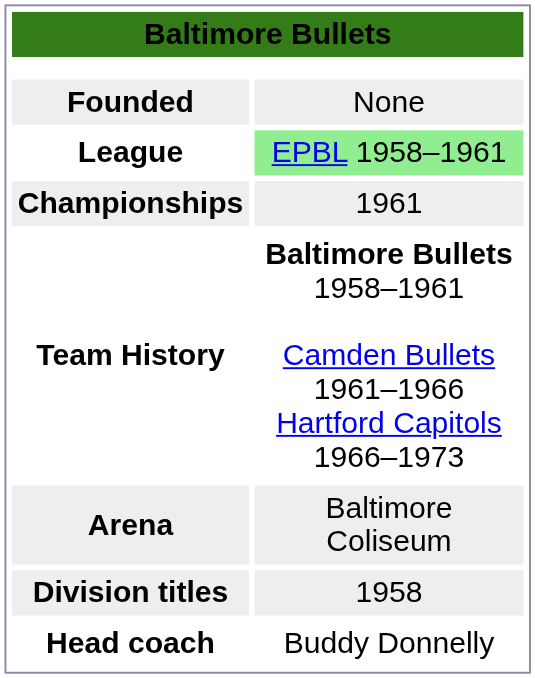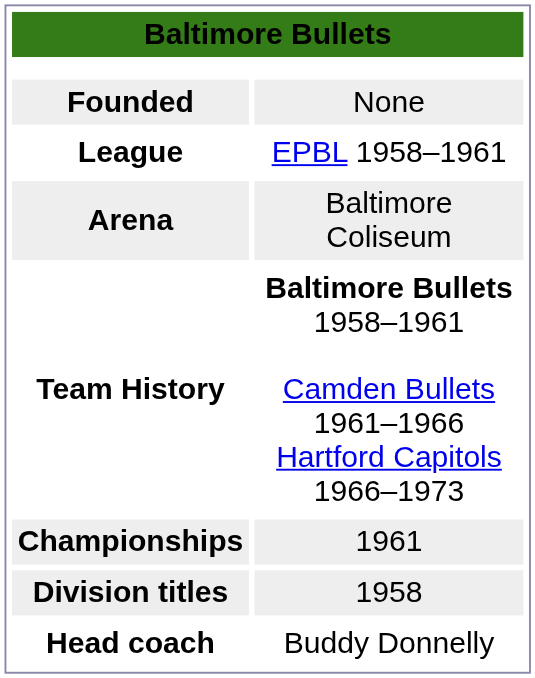(389, 152) lightgreen background -> (389, 152) no background
rows swapped: (130, 524) <-> (130, 203)
